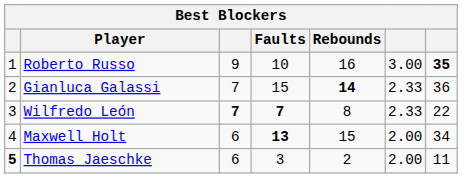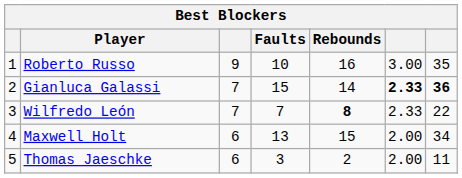(441, 64) bold -> (441, 64) normal
(347, 88) bold -> (347, 88) normal
(405, 88) normal -> (405, 88) bold
(441, 88) normal -> (441, 88) bold
(235, 112) bold -> (235, 112) normal
(280, 112) bold -> (280, 112) normal
(347, 112) normal -> (347, 112) bold
(280, 136) bold -> (280, 136) normal
(12, 160) bold -> (12, 160) normal
